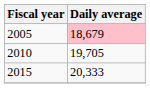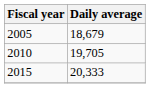(87, 33) pink background -> (87, 33) no background
